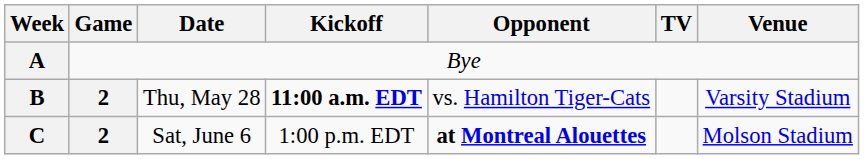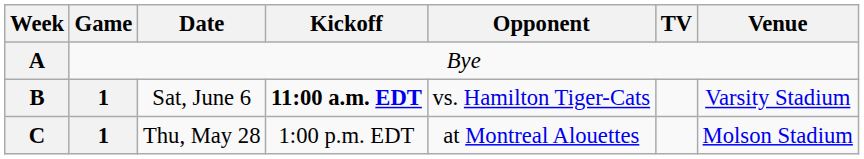(104, 98) 2 -> (104, 98) 1
(202, 98) Thu, May 28 -> (202, 98) Sat, June 6
(104, 135) 2 -> (104, 135) 1
(202, 135) Sat, June 6 -> (202, 135) Thu, May 28
(541, 135) bold -> (541, 135) normal
